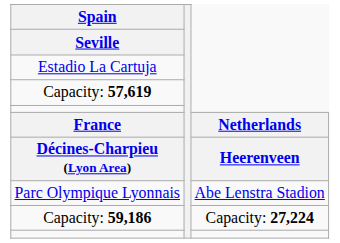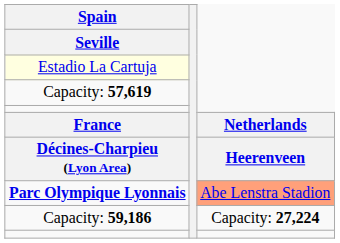(97, 67) no background -> (97, 67) lightyellow background
(97, 192) normal -> (97, 192) bold
(260, 192) no background -> (265, 192) lightsalmon background
